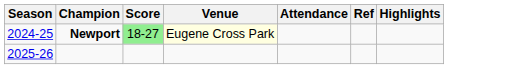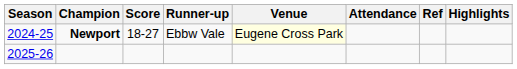+ column: (198, 14)
(143, 34) lightgreen background -> (143, 34) no background
